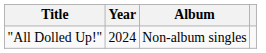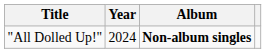(195, 37) normal -> (197, 37) bold
